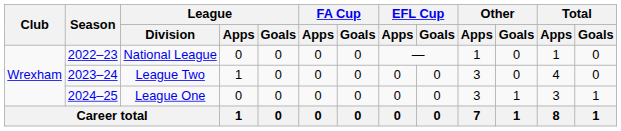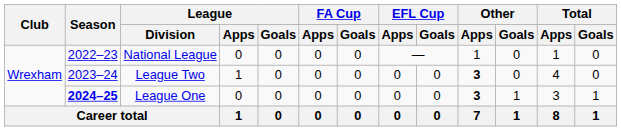(477, 75) normal -> (477, 75) bold
(93, 95) normal -> (93, 95) bold
(477, 95) normal -> (477, 95) bold
